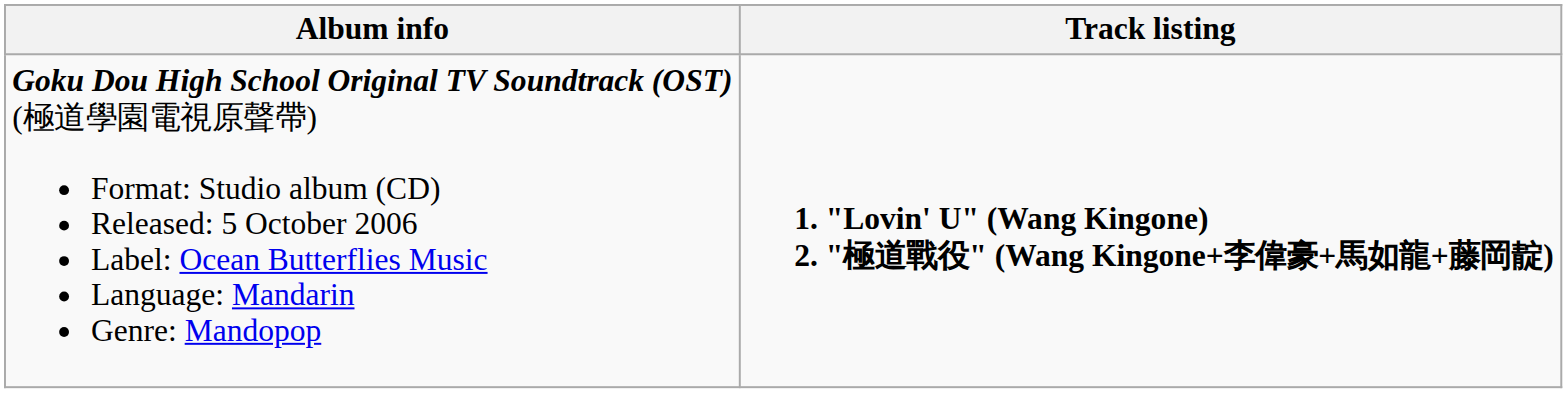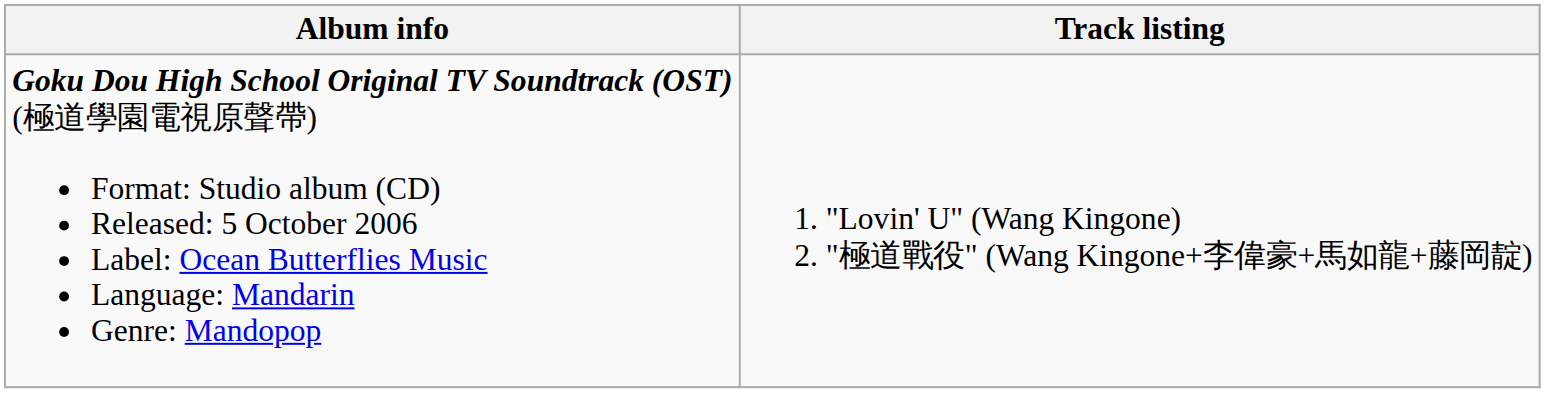(1150, 239) bold -> (1140, 239) normal
